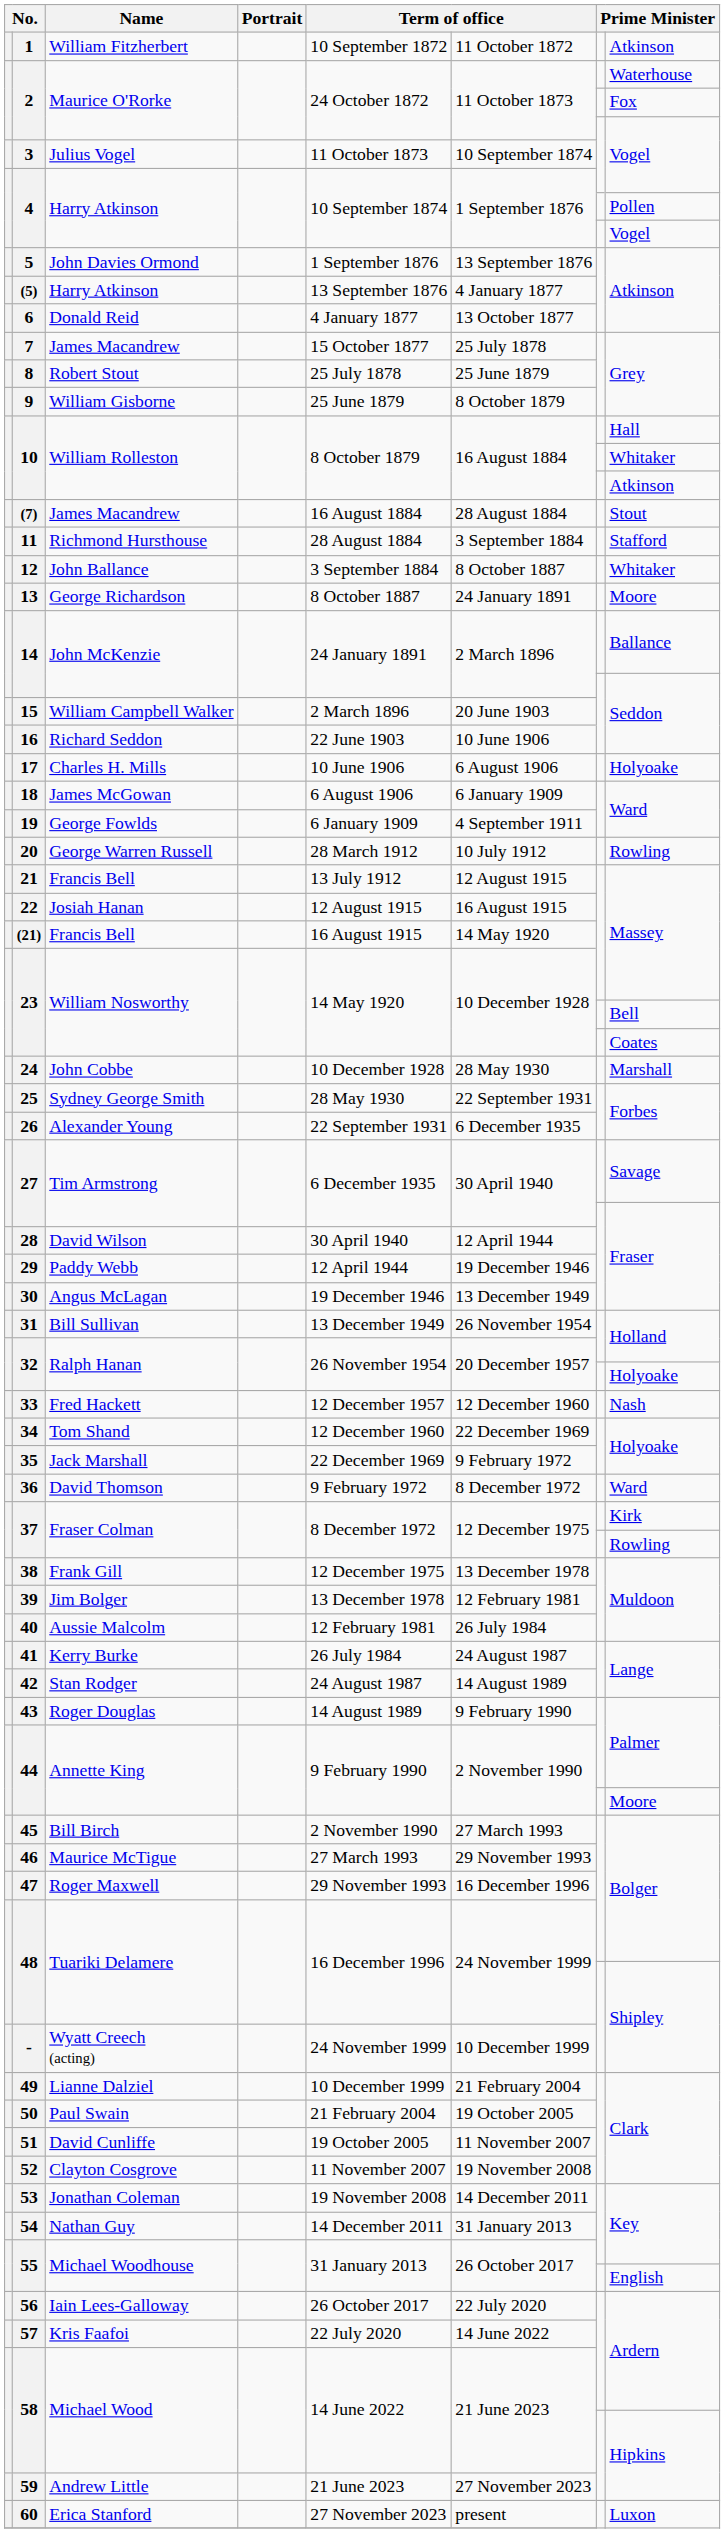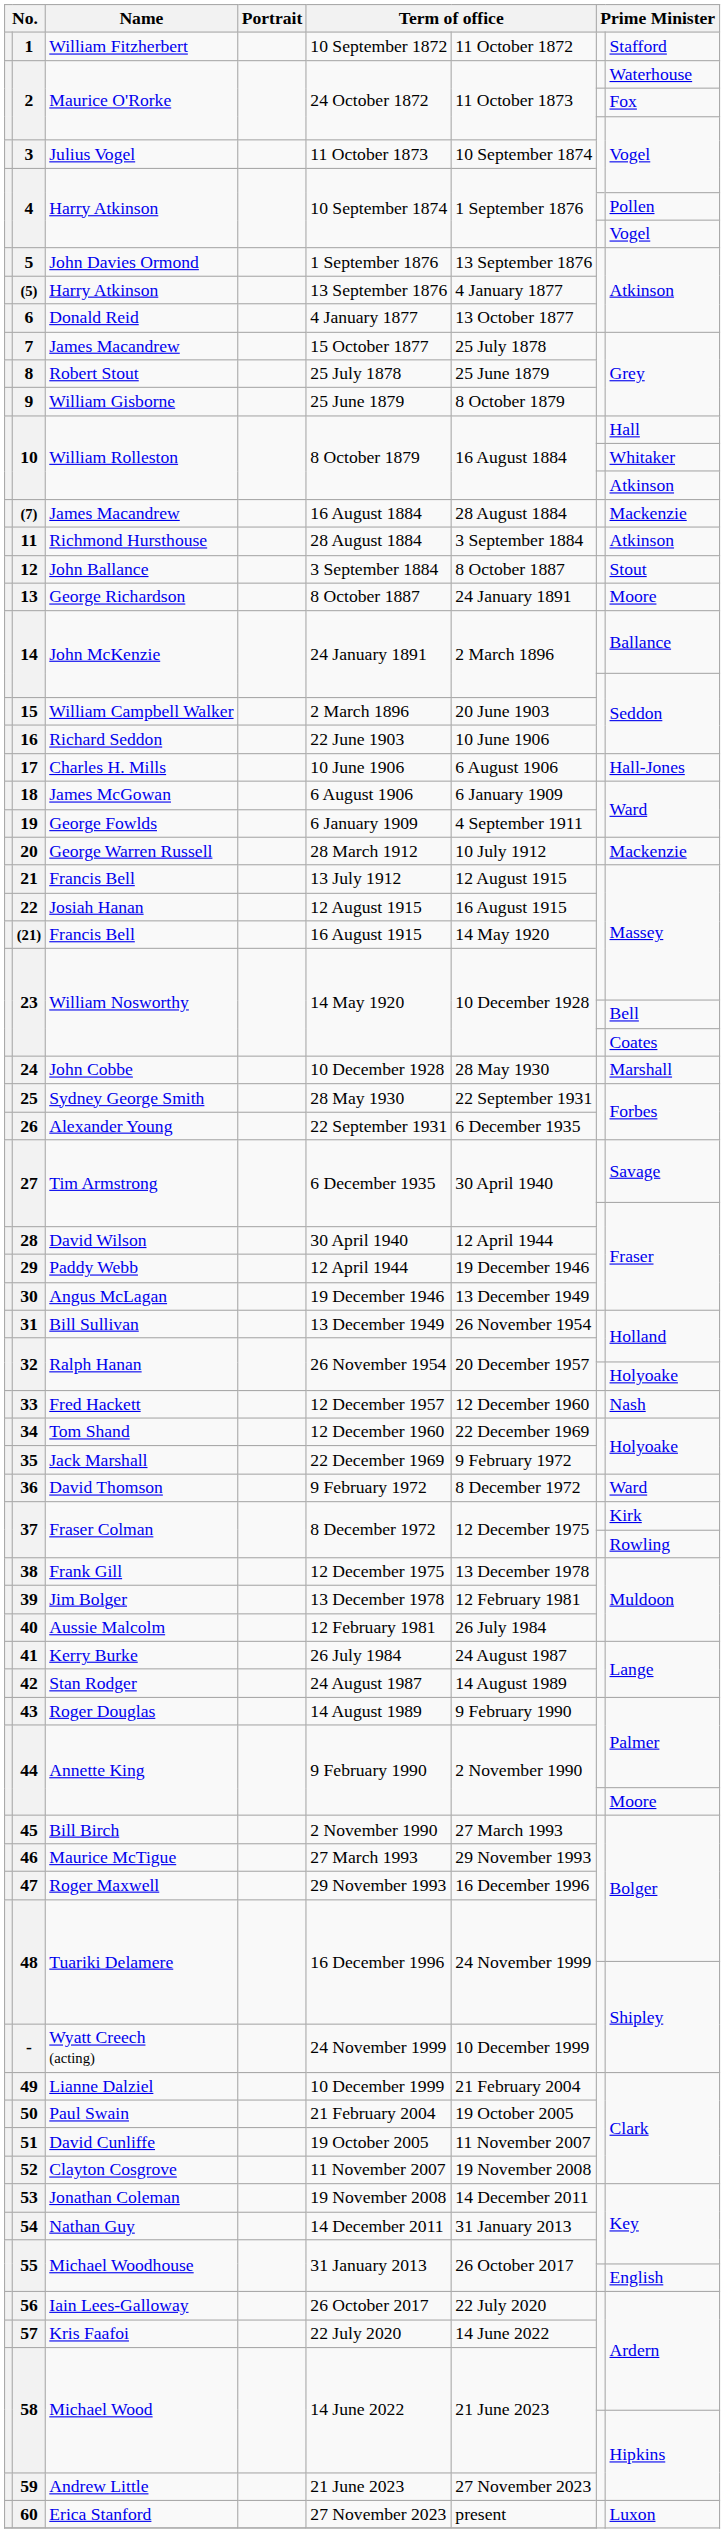(642, 46) Atkinson -> (638, 46) Stafford
(628, 513) Stout -> (648, 513) Mackenzie
(638, 541) Stafford -> (642, 541) Atkinson
(642, 569) Whitaker -> (628, 569) Stout
(644, 767) Holyoake -> (647, 767) Hall-Jones
(640, 851) Rowling -> (648, 851) Mackenzie
